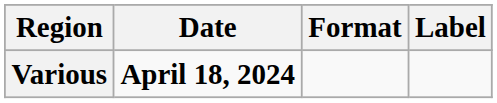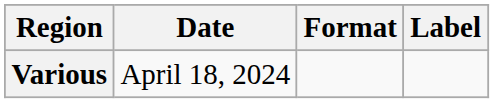(208, 73) bold -> (205, 73) normal
